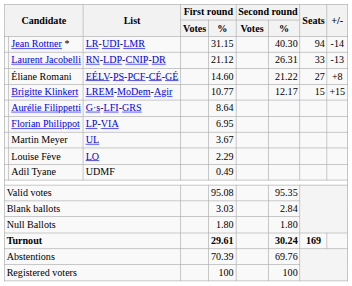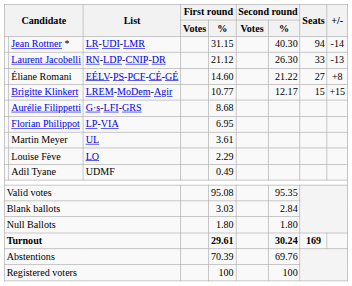(286, 60) 26.31 -> (286, 60) 26.30
(225, 108) 8.64 -> (225, 108) 8.68
(225, 140) 3.67 -> (225, 140) 3.61
